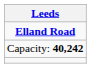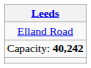(45, 31) bold -> (45, 31) normal
